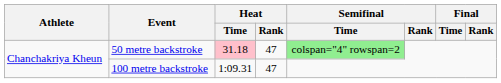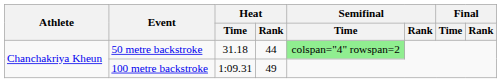(235, 50) pink background -> (235, 50) no background
(271, 50) 47 -> (271, 50) 44
(271, 68) 47 -> (271, 68) 49
